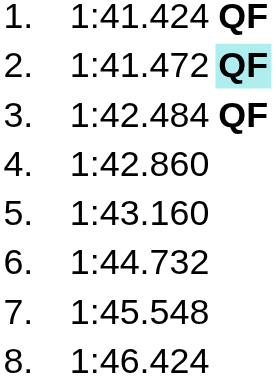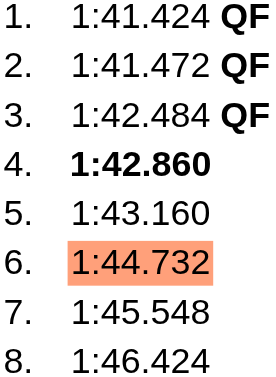(243, 65) paleturquoise background -> (245, 65) no background
(140, 164) normal -> (141, 164) bold
(140, 262) no background -> (141, 262) lightsalmon background
